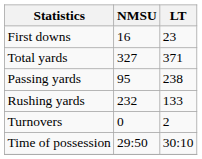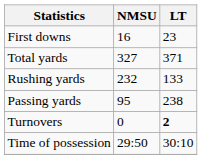rows swapped: (46, 100) <-> (44, 79)
(166, 122) normal -> (166, 122) bold
